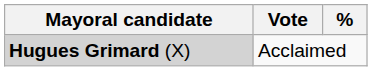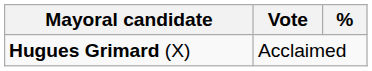(100, 50) lightgrey background -> (100, 50) no background
